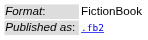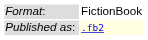(93, 28) no background -> (93, 28) lightyellow background
